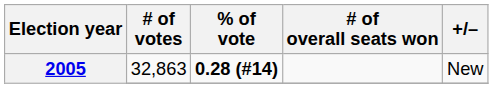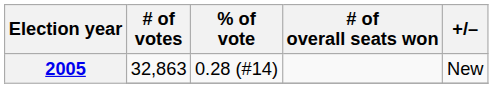(237, 68) bold -> (237, 68) normal
